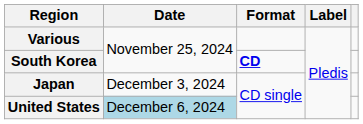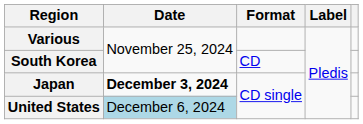(250, 61) bold -> (250, 61) normal
(166, 84) normal -> (167, 84) bold
